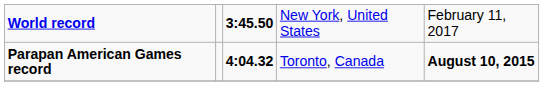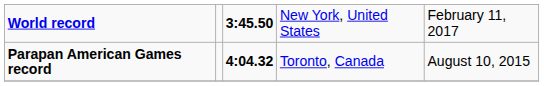(481, 61) bold -> (479, 61) normal
